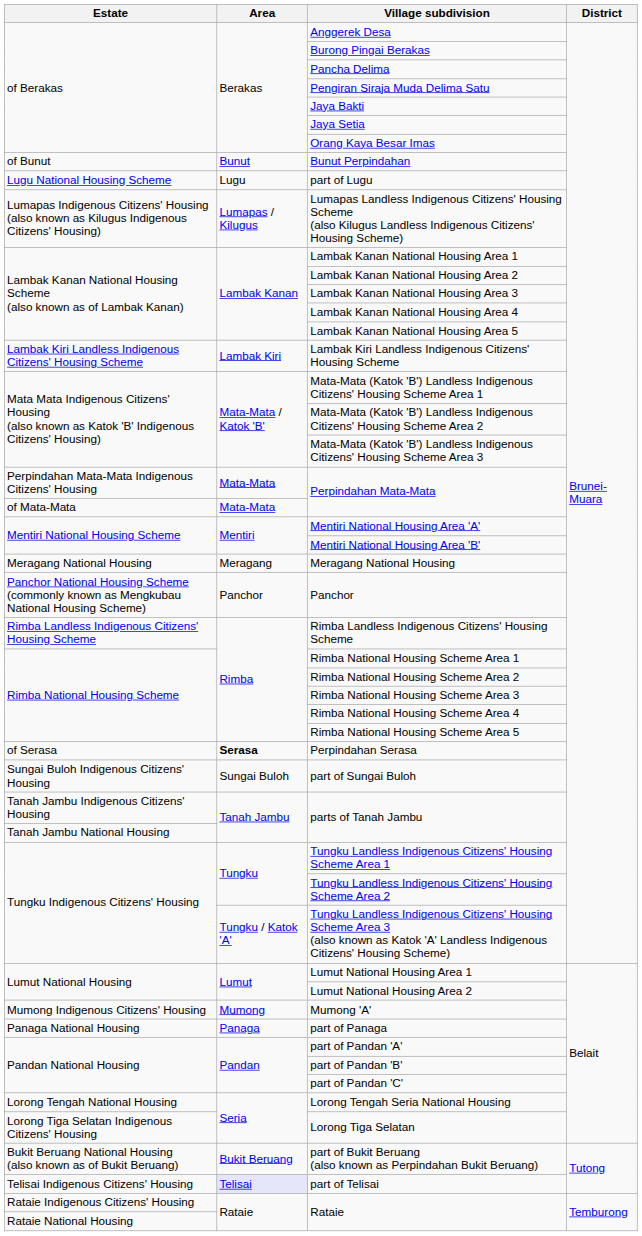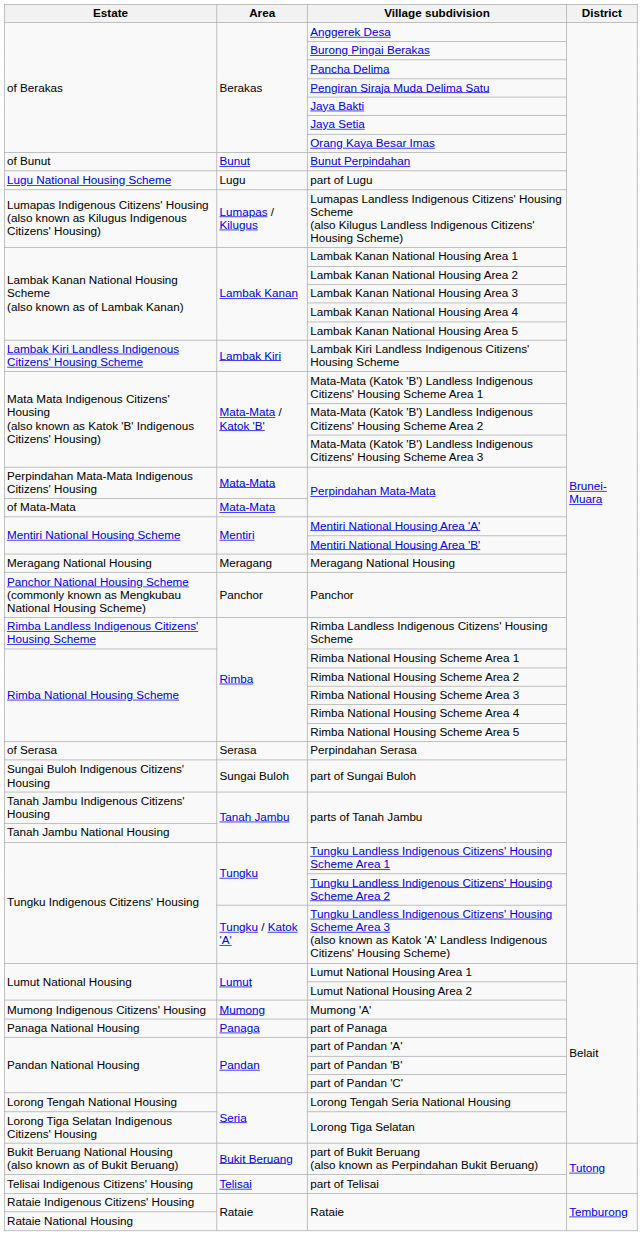(239, 751) bold -> (238, 751) normal
(236, 1184) lavender background -> (236, 1184) no background
